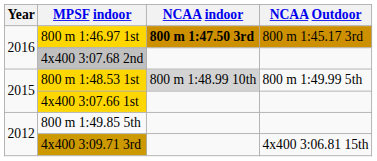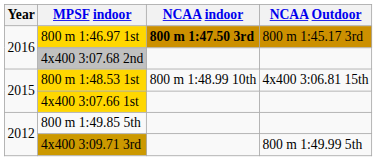(203, 79) lightgrey background -> (203, 79) no background
(312, 79) 800 m 1:49.99 5th -> (316, 79) 4x400 3:06.81 15th
(316, 144) 4x400 3:06.81 15th -> (312, 144) 800 m 1:49.99 5th
